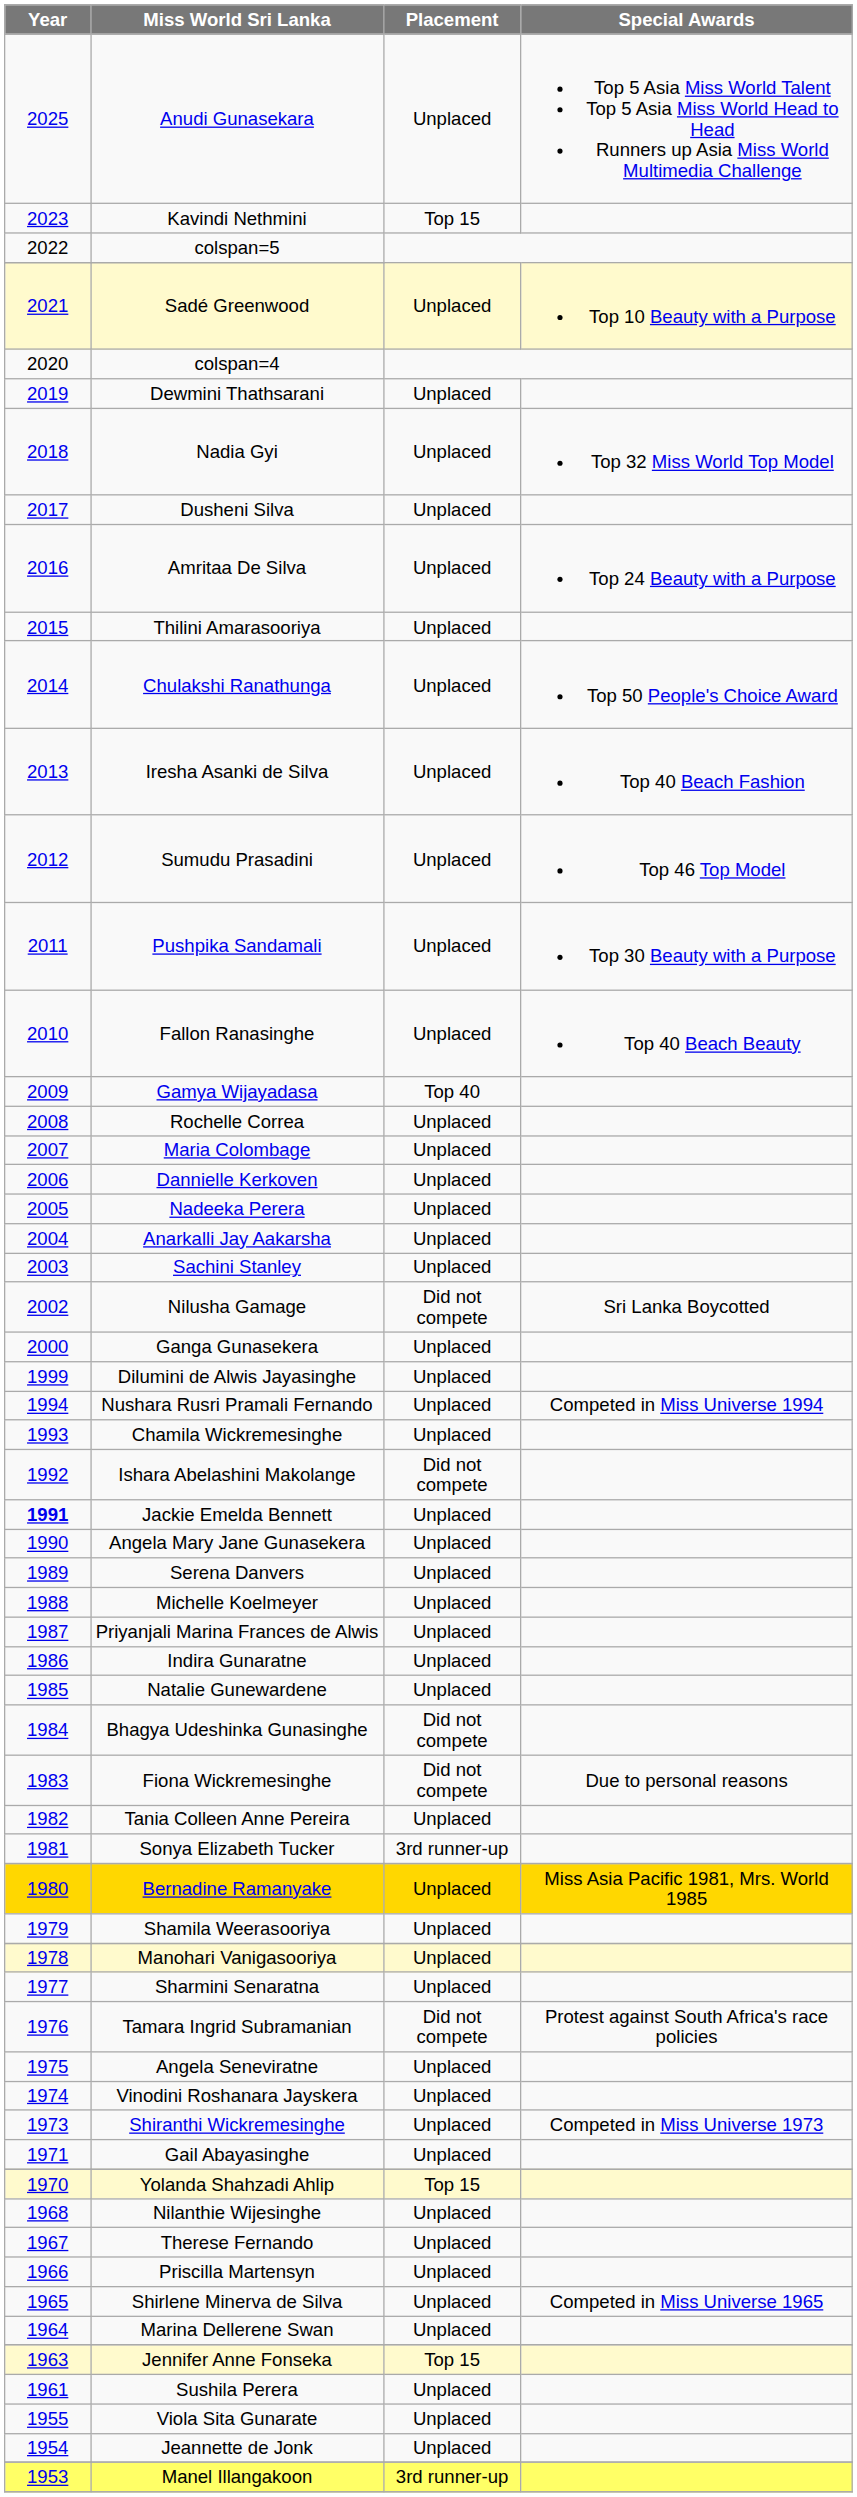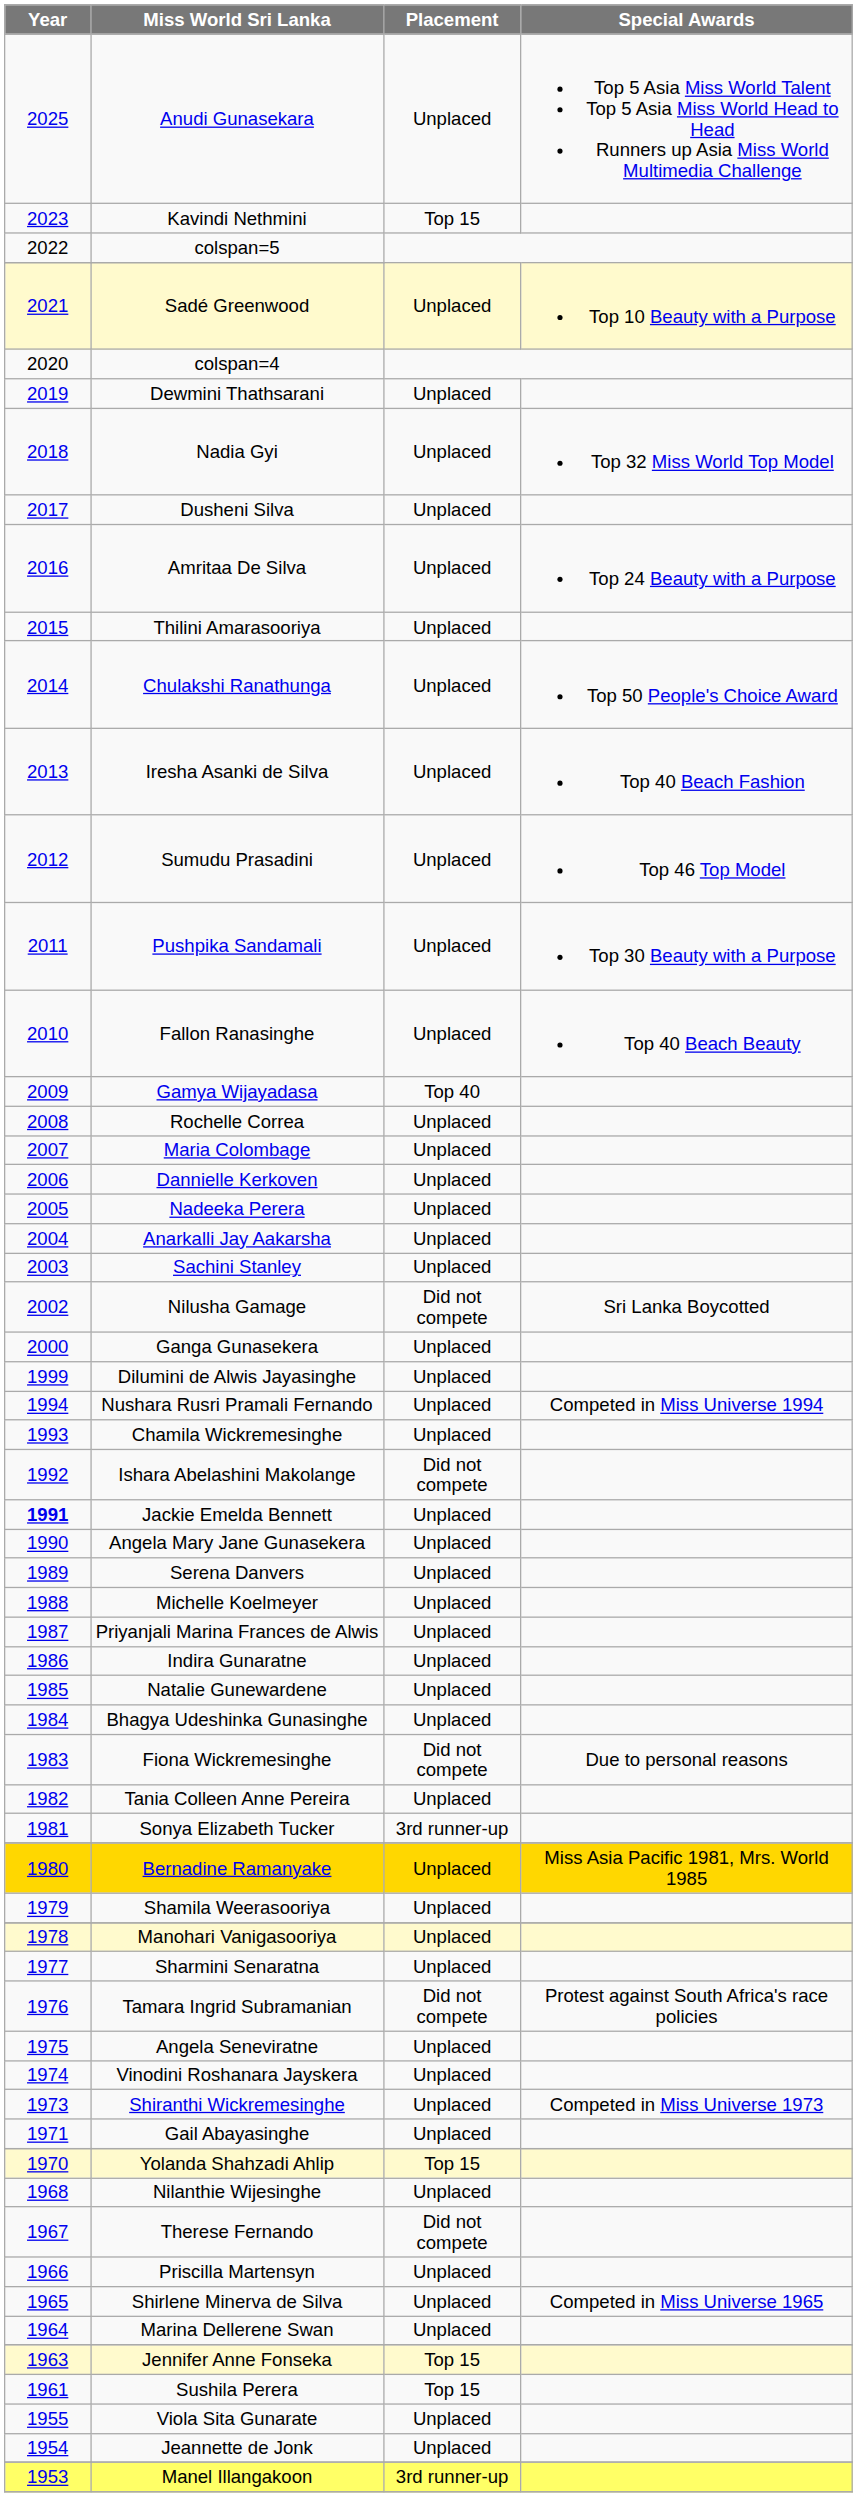(452, 1730) Did not compete -> (452, 1720) Unplaced
(452, 2243) Unplaced -> (452, 2232) Did not compete
(452, 2389) Unplaced -> (452, 2389) Top 15
